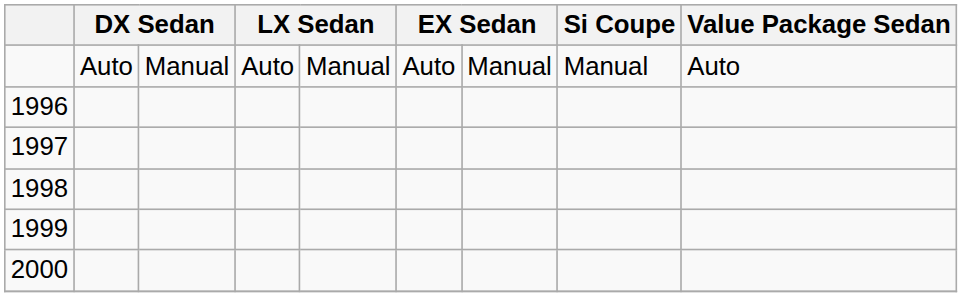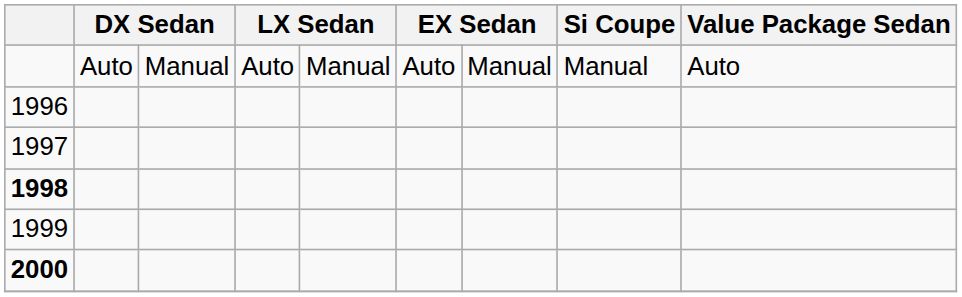(39, 188) normal -> (39, 188) bold
(39, 270) normal -> (39, 270) bold
